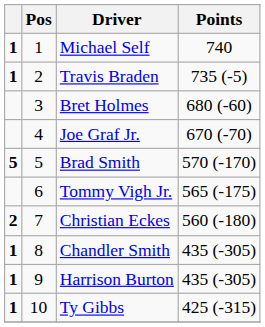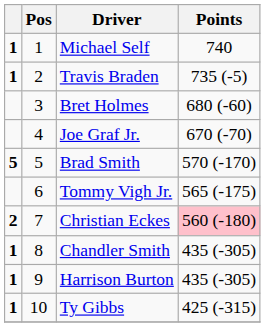(219, 220) no background -> (219, 220) pink background
